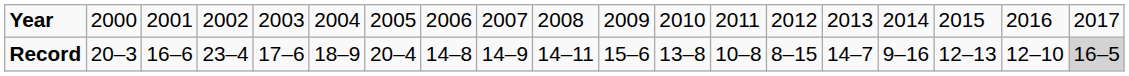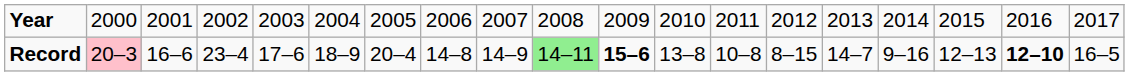(114, 53) no background -> (114, 53) pink background
(566, 53) no background -> (566, 53) lightgreen background
(627, 53) normal -> (627, 53) bold
(1035, 53) normal -> (1035, 53) bold
(1097, 53) lightgrey background -> (1097, 53) no background
